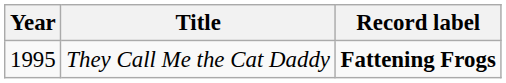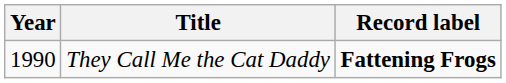(33, 58) 1995 -> (33, 58) 1990
